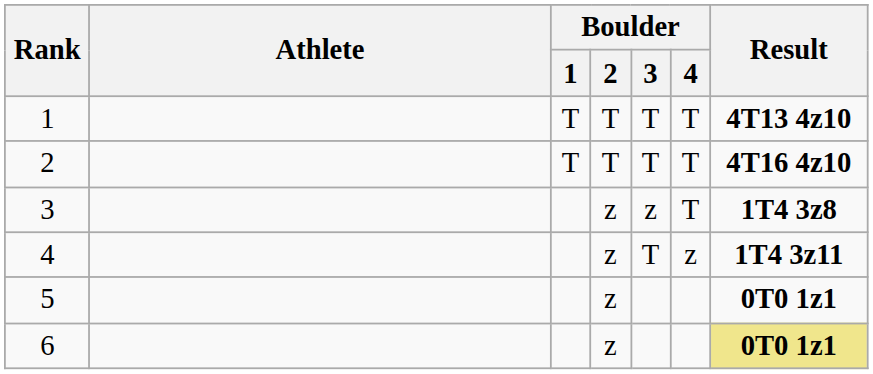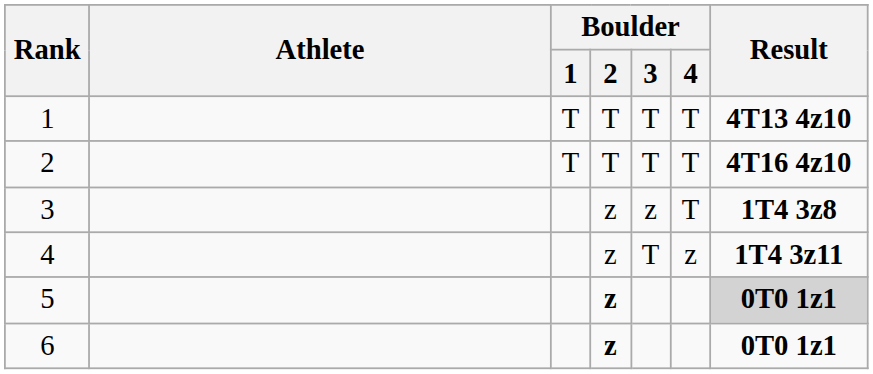(610, 299) normal -> (610, 299) bold
(789, 299) no background -> (789, 299) lightgrey background
(610, 345) normal -> (610, 345) bold
(789, 345) khaki background -> (789, 345) no background
